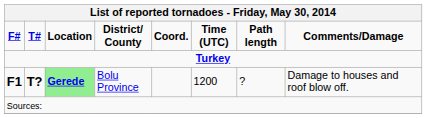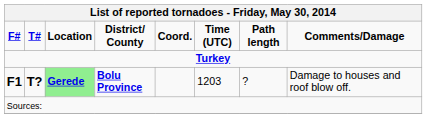(118, 82) normal -> (120, 82) bold
(205, 82) 1200 -> (209, 82) 1203
